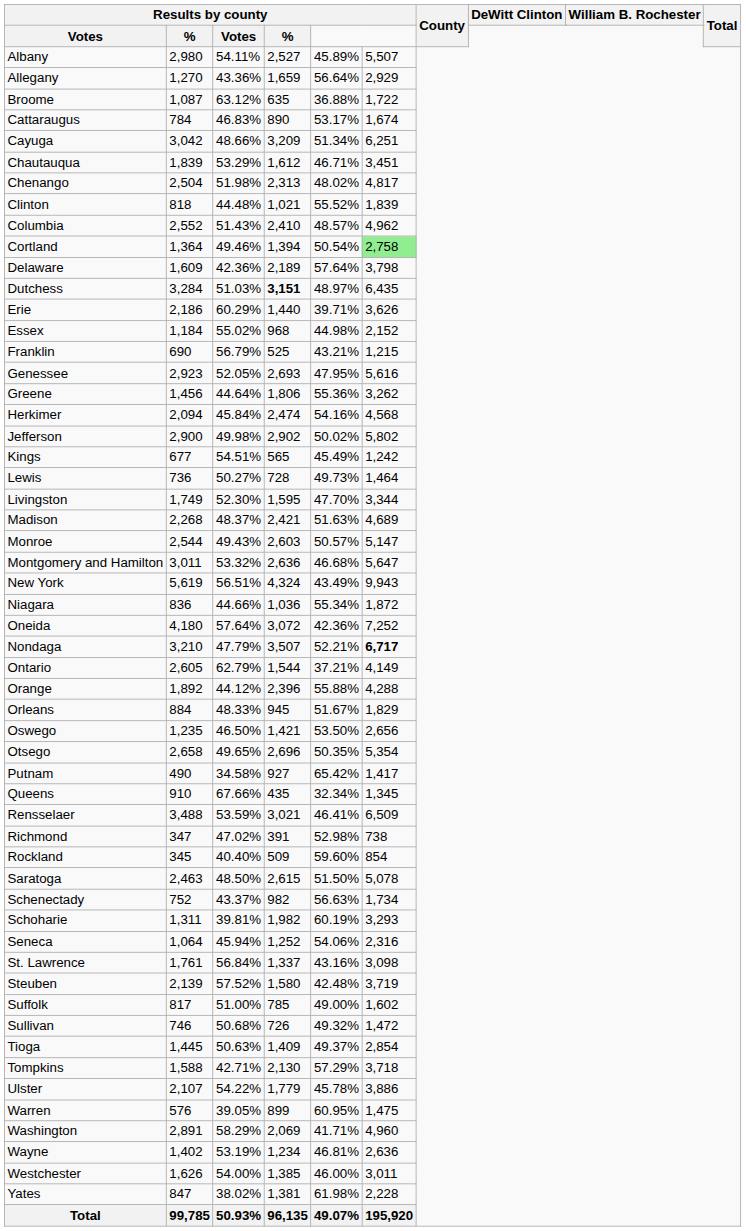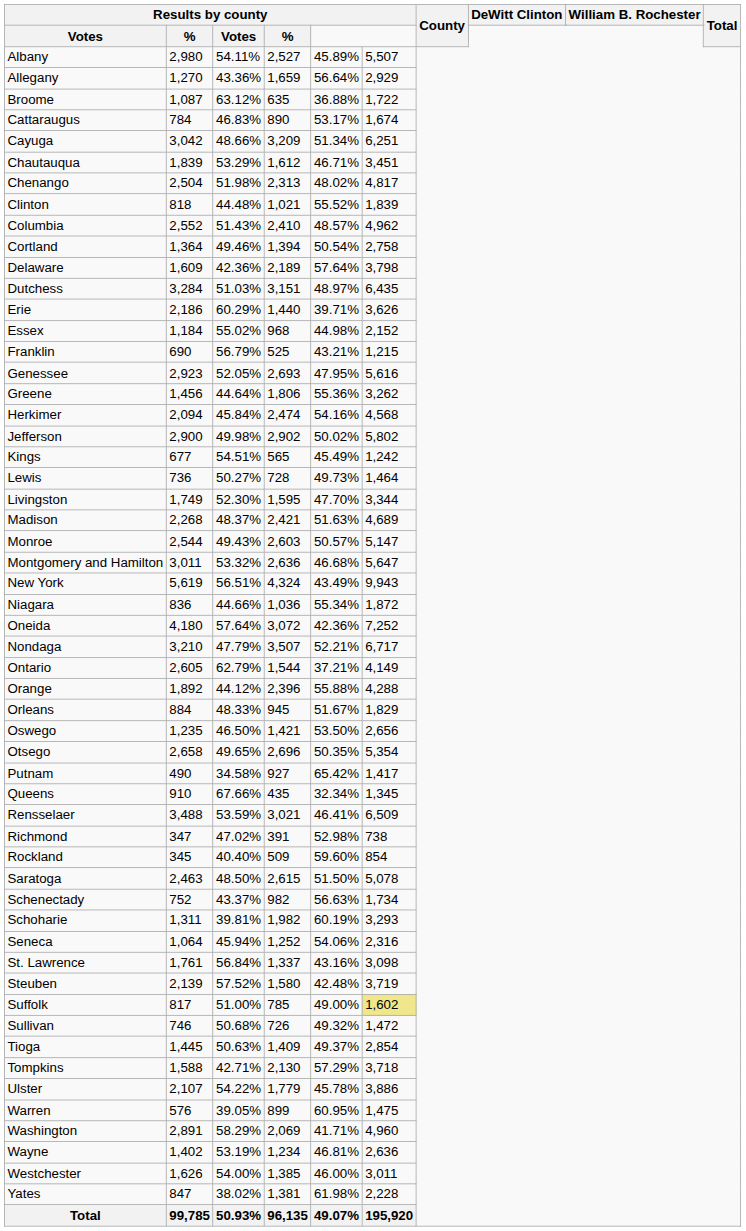(382, 246) lightgreen background -> (382, 246) no background
(284, 288) bold -> (284, 288) normal
(382, 646) bold -> (382, 646) normal
(382, 1004) no background -> (382, 1004) khaki background
